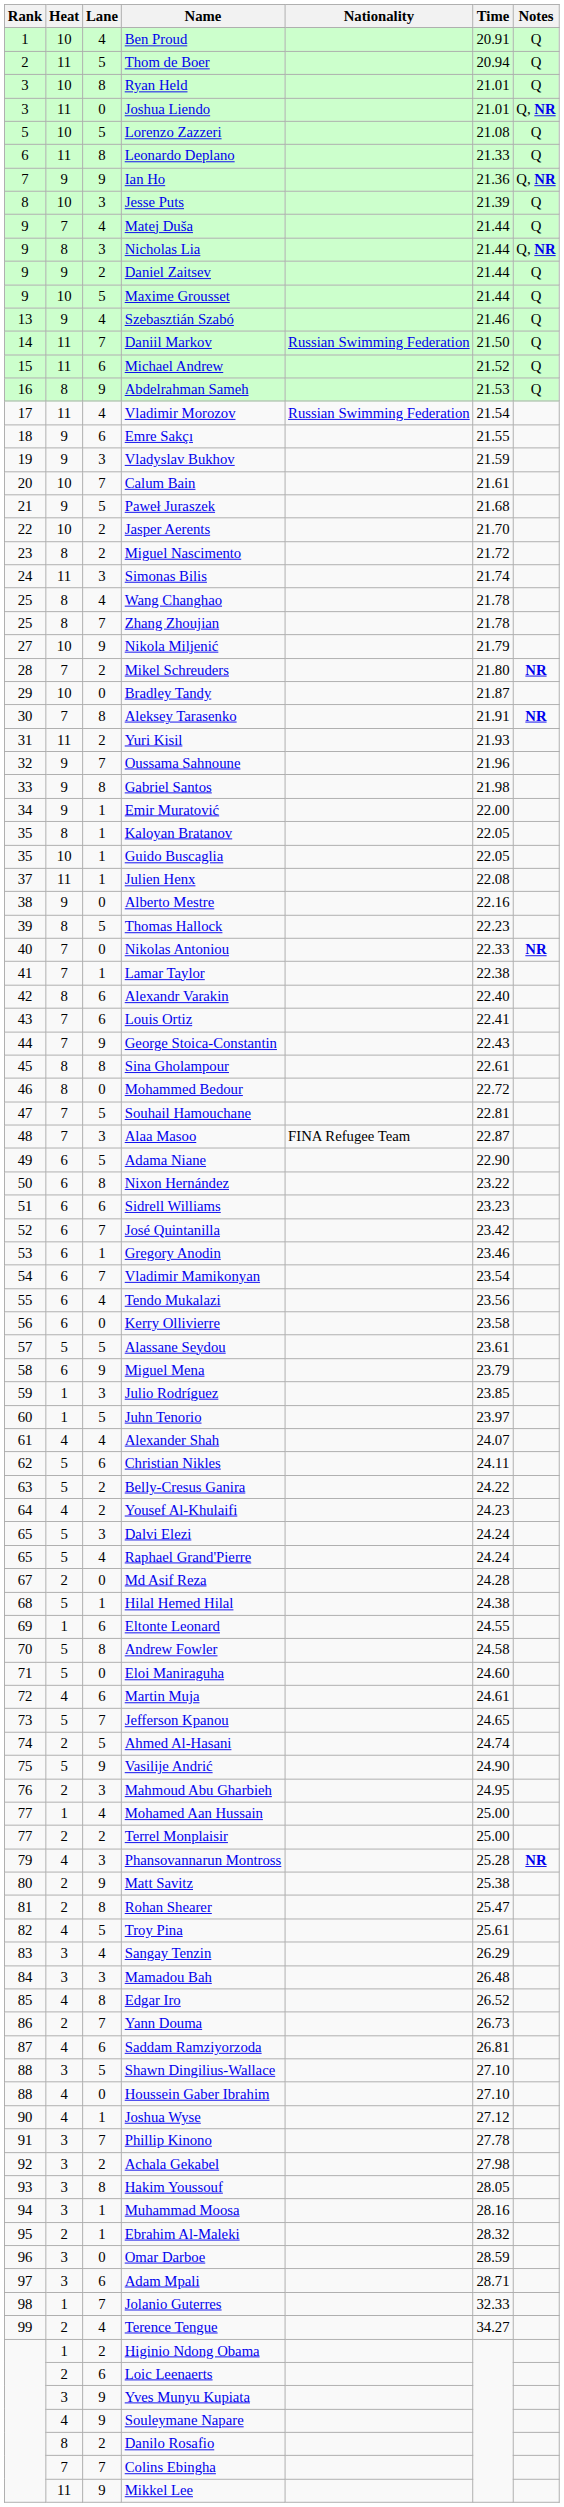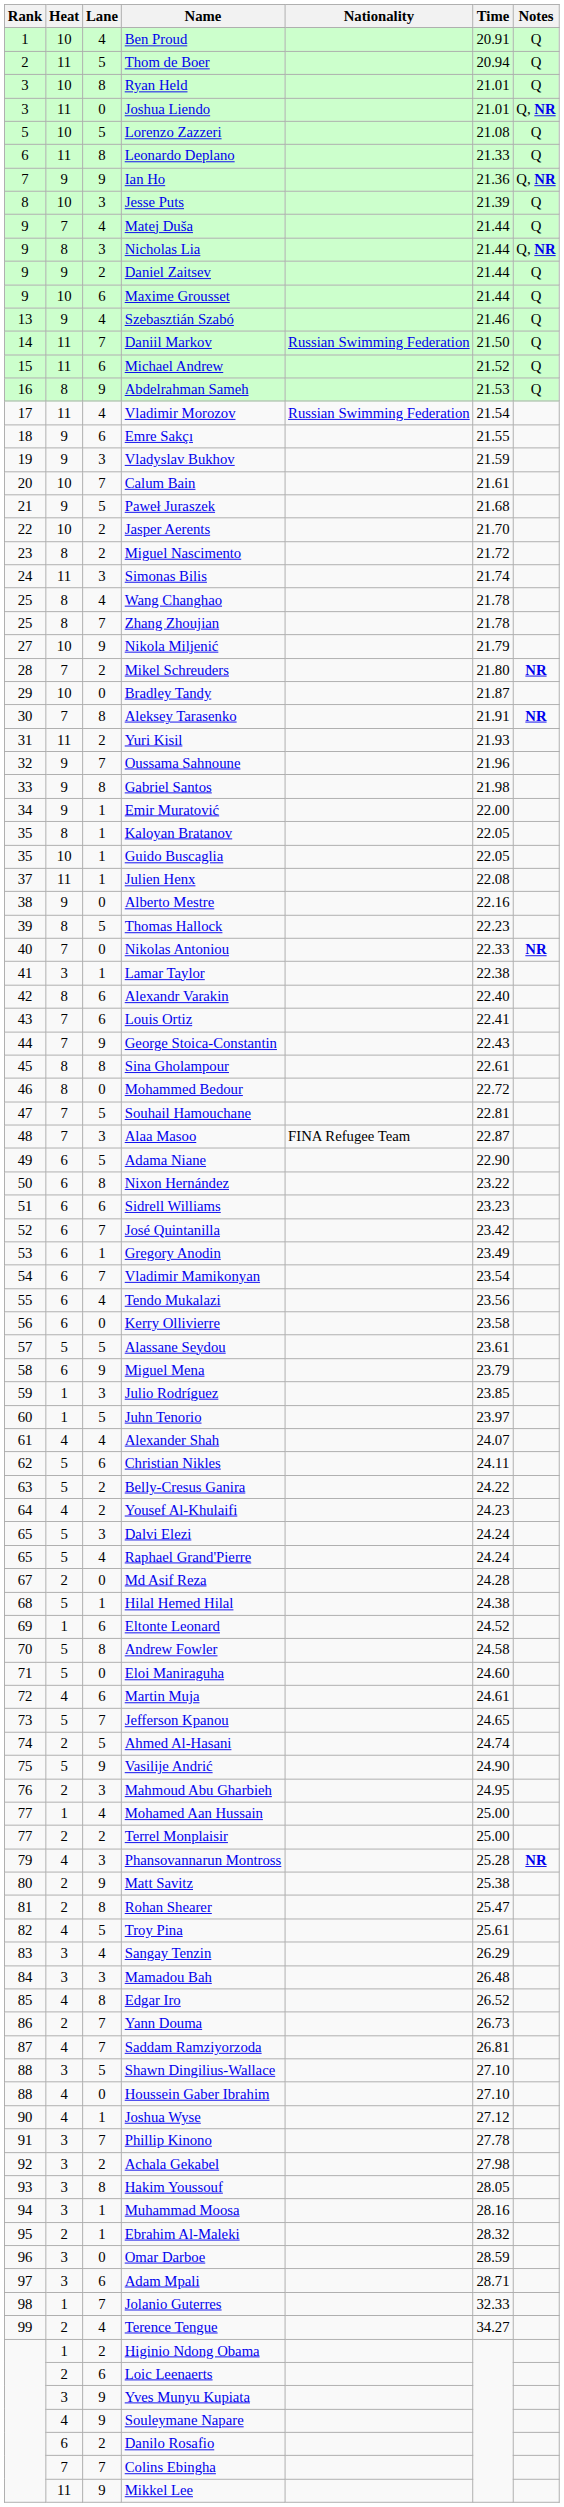(102, 296) 5 -> (102, 296) 6
(64, 973) 7 -> (64, 973) 3
(493, 1253) 23.46 -> (493, 1253) 23.49
(493, 1626) 24.55 -> (493, 1626) 24.52
(102, 2047) 6 -> (102, 2047) 7
(64, 2444) 8 -> (64, 2444) 6
